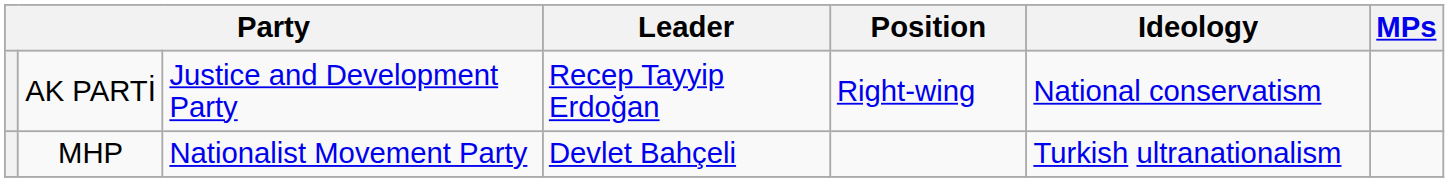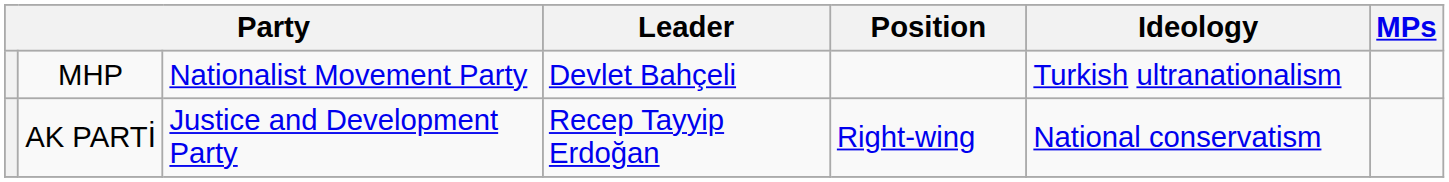rows swapped: (91, 90) <-> (91, 153)
